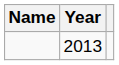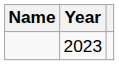(83, 45) 2013 -> (83, 45) 2023
